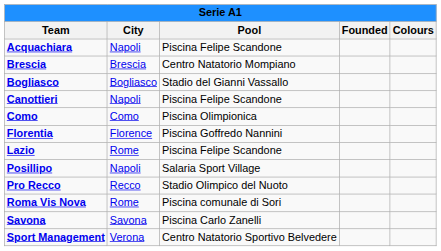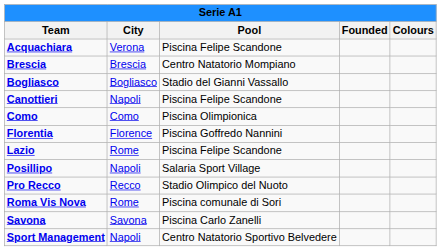(125, 47) Napoli -> (127, 47) Verona
(127, 237) Verona -> (125, 237) Napoli
